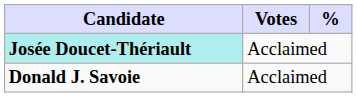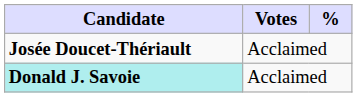(100, 48) paleturquoise background -> (100, 48) no background
(75, 77) no background -> (75, 77) paleturquoise background
